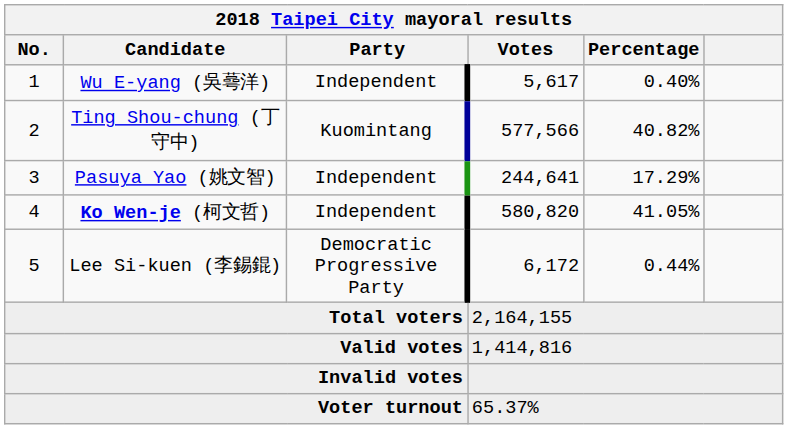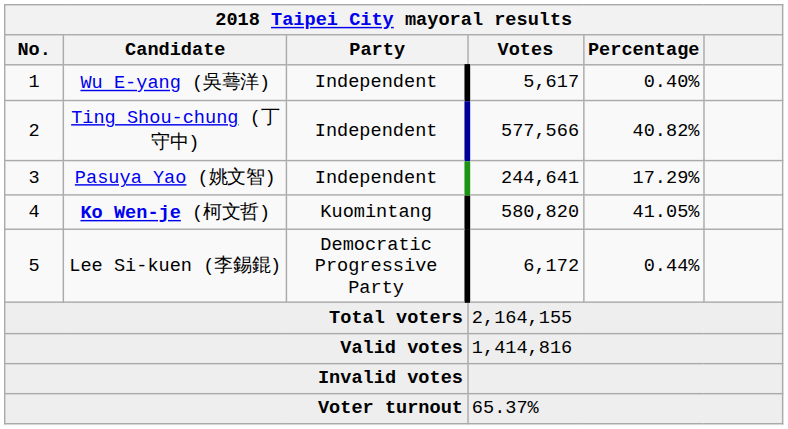(376, 130) Kuomintang -> (376, 130) Independent
(376, 212) Independent -> (376, 212) Kuomintang
